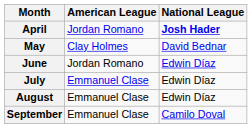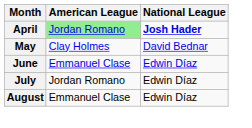(105, 30) no background -> (87, 30) lightgreen background
(105, 64) Jordan Romano -> (89, 64) Emmanuel Clase
(108, 81) Emmanuel Clase -> (87, 81) Jordan Romano
- row: (35, 115)
